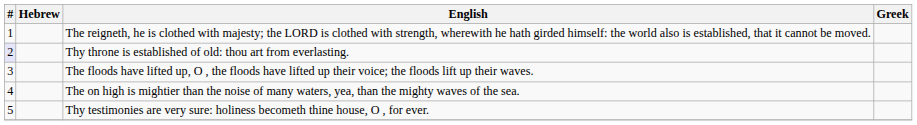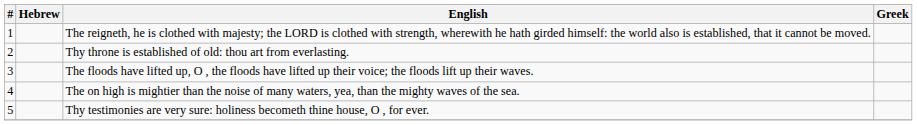(10, 52) lavender background -> (10, 52) no background
